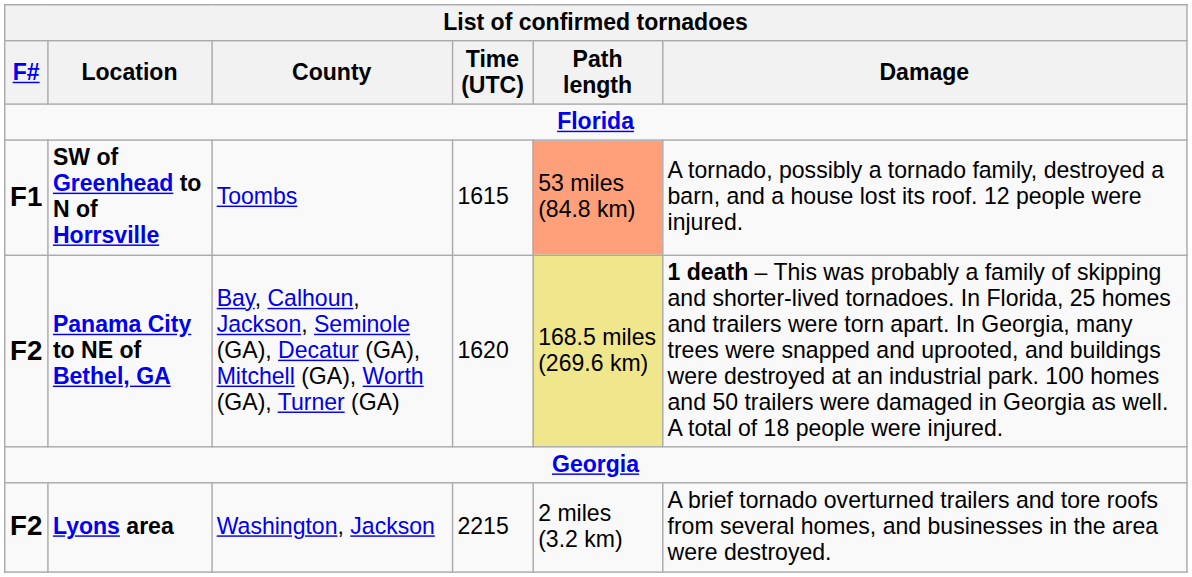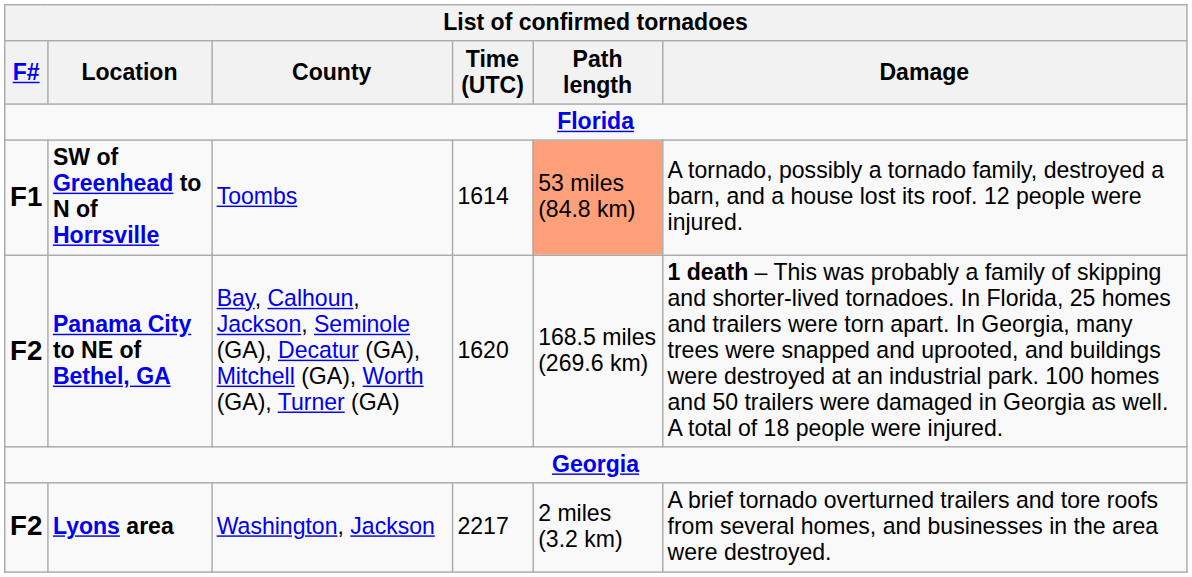(483, 197) 1615 -> (483, 197) 1614
(597, 350) khaki background -> (597, 350) no background
(483, 527) 2215 -> (483, 527) 2217
